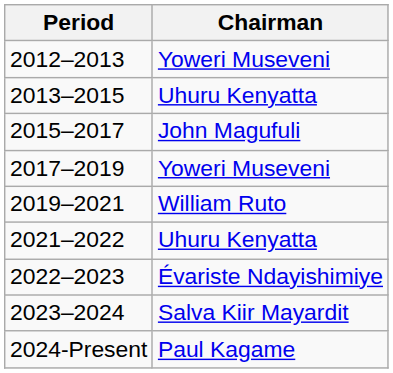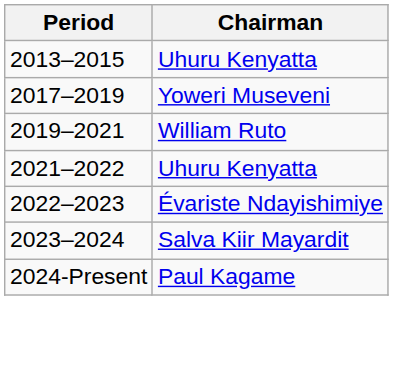- row: (67, 58)
- row: (67, 131)
